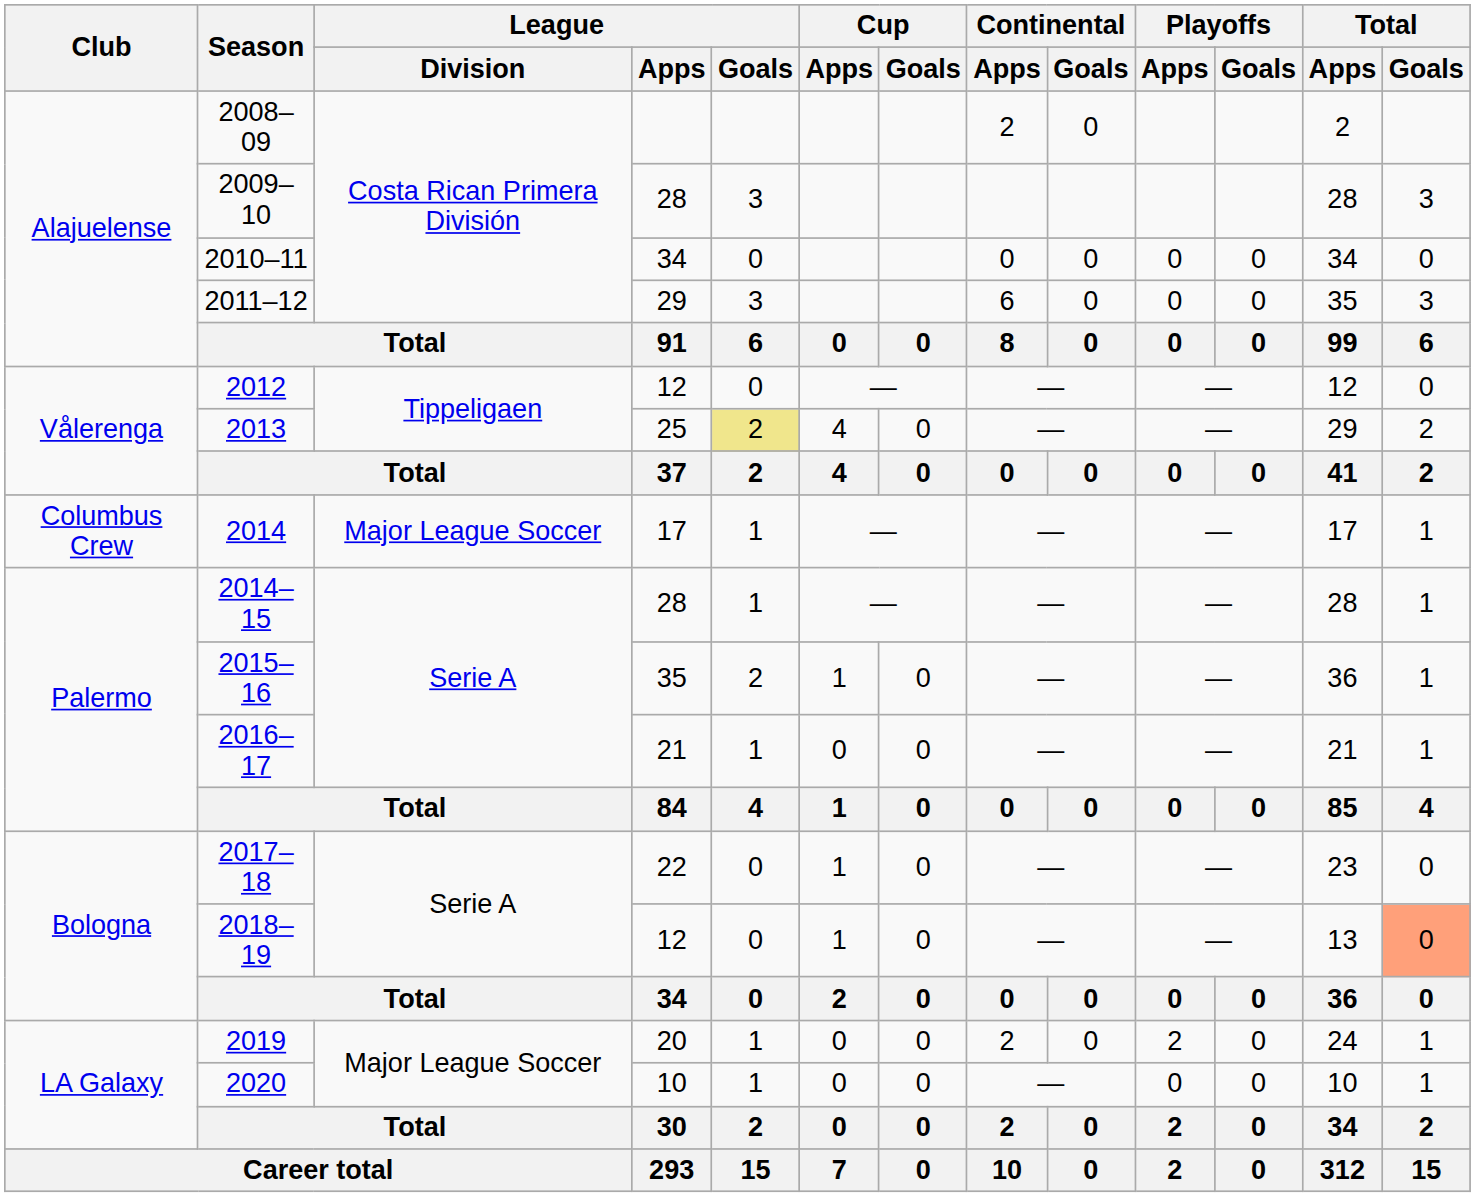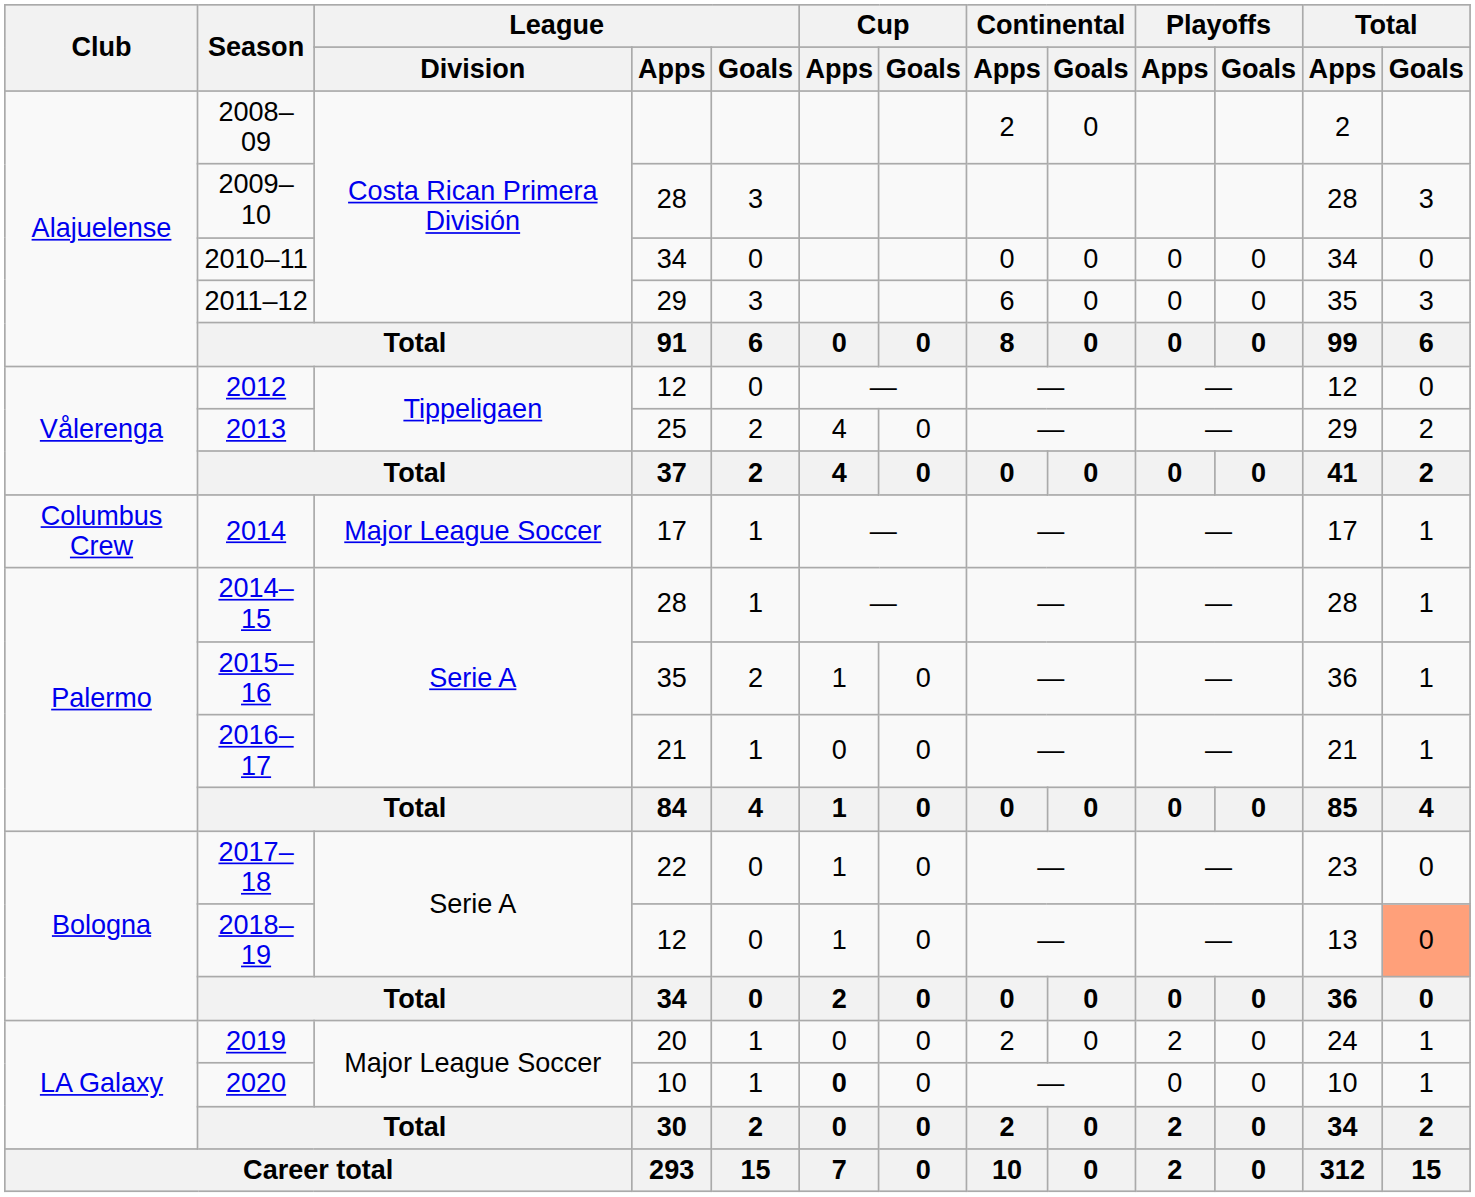(756, 429) khaki background -> (756, 429) no background
(839, 1084) normal -> (839, 1084) bold
